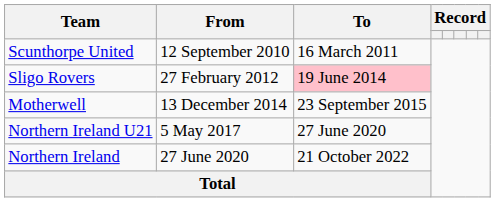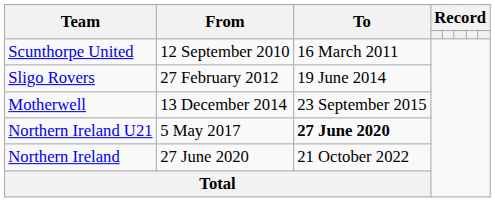(342, 78) pink background -> (342, 78) no background
(342, 130) normal -> (343, 130) bold
